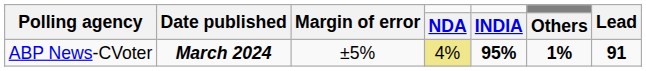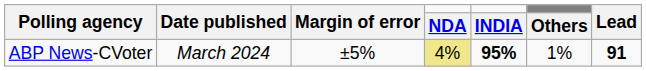(224, 53) bold -> (224, 53) normal
(559, 53) bold -> (559, 53) normal
